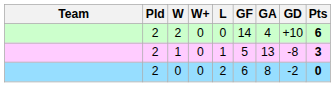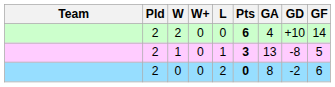columns swapped: (245, 14) <-> (318, 14)
